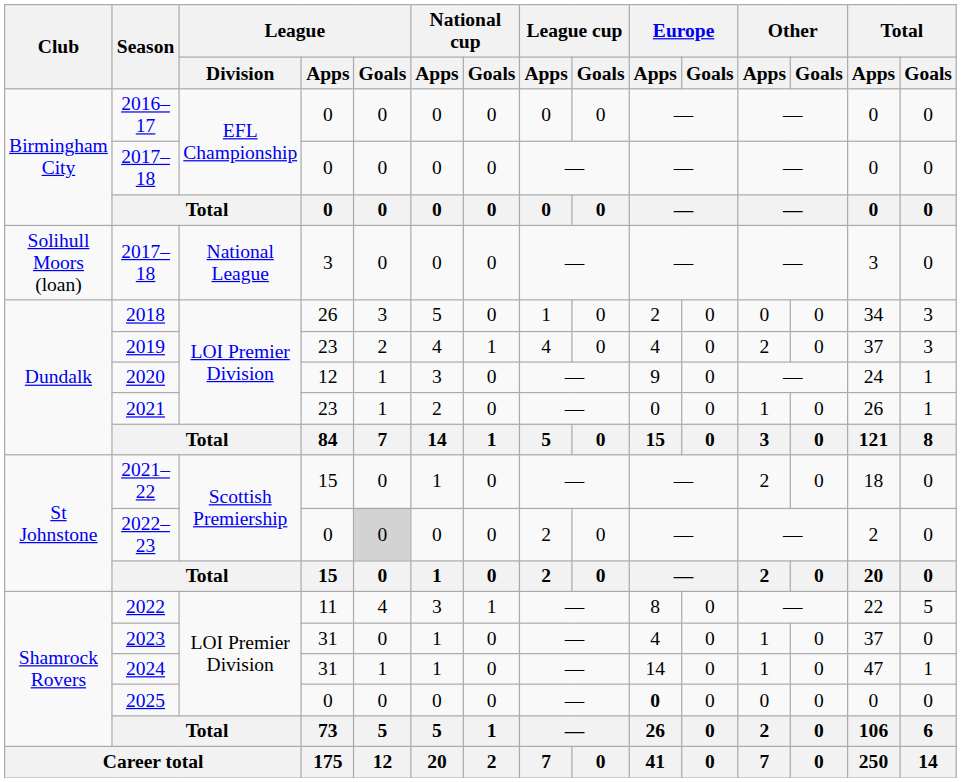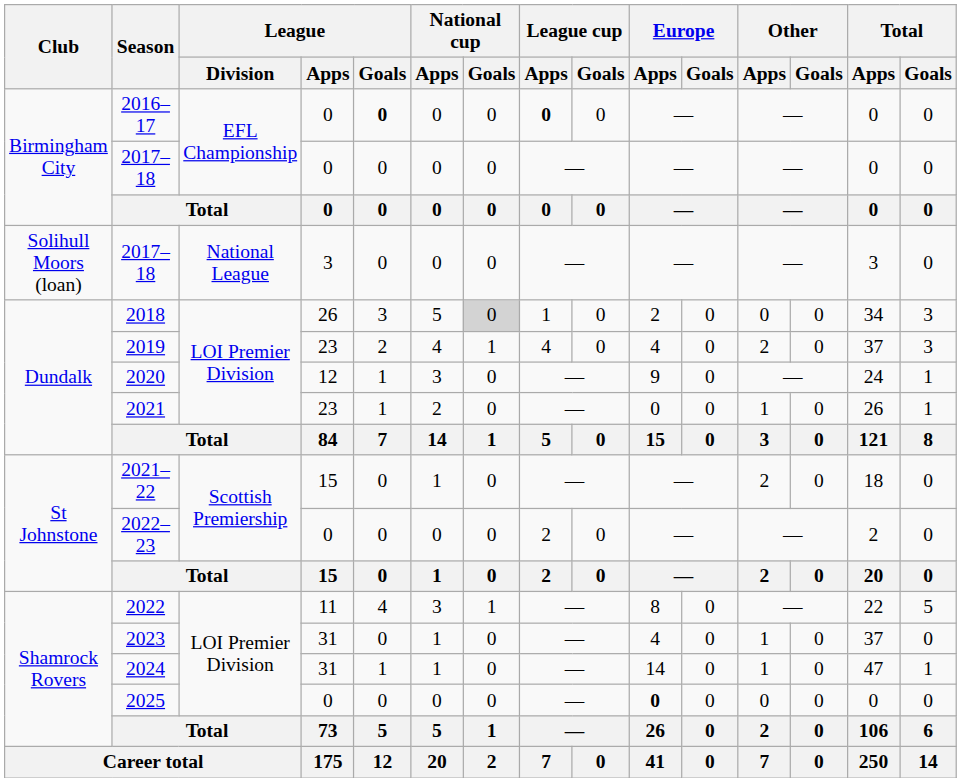(382, 114) normal -> (382, 114) bold
(546, 114) normal -> (546, 114) bold
(492, 315) no background -> (492, 315) lightgrey background
(382, 534) lightgrey background -> (382, 534) no background
